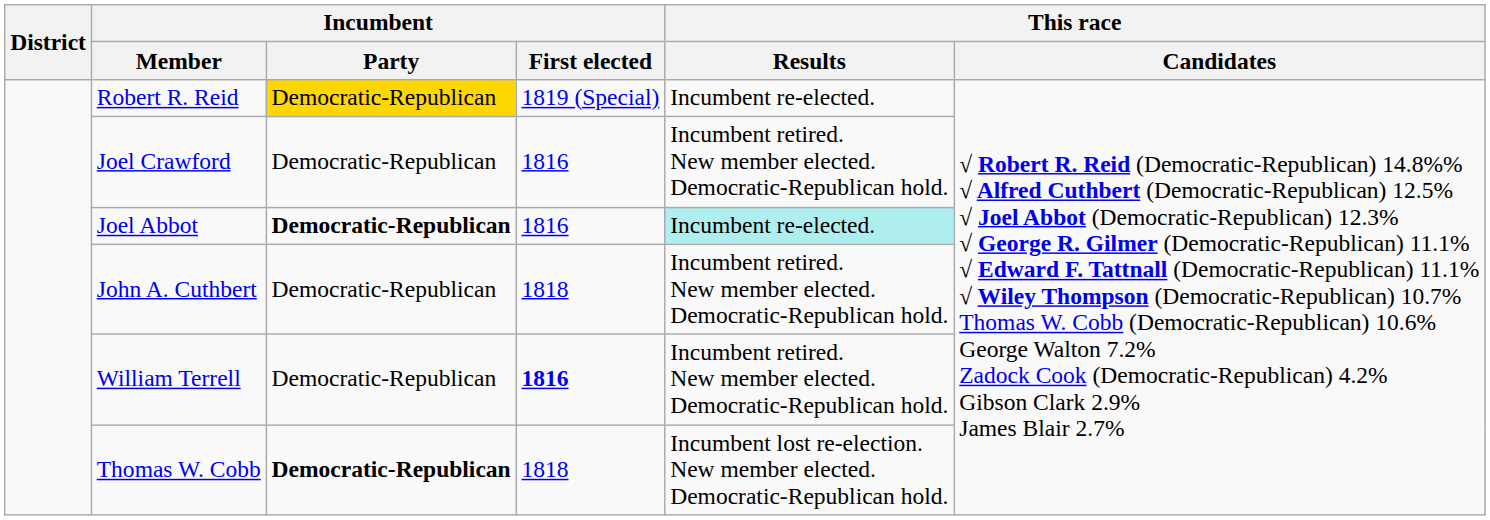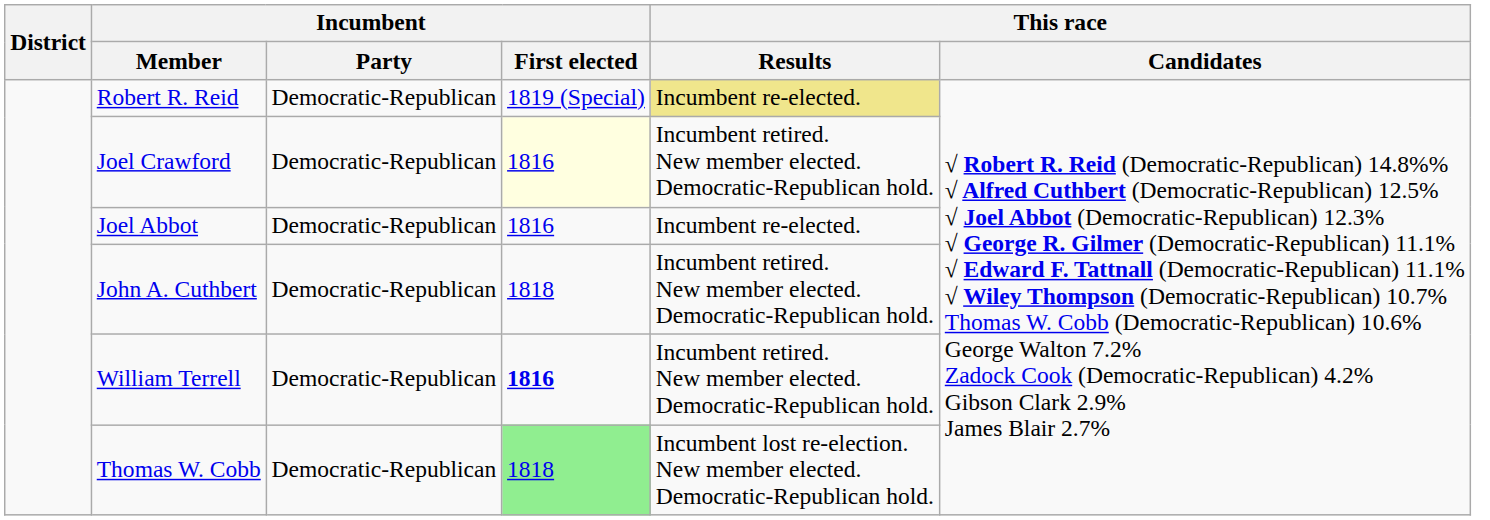(384, 97) gold background -> (384, 97) no background
(773, 97) no background -> (758, 97) khaki background
(545, 161) no background -> (531, 161) lightyellow background
(391, 225) bold -> (384, 225) normal
(773, 225) paleturquoise background -> (758, 225) no background
(391, 469) bold -> (384, 469) normal
(545, 469) no background -> (531, 469) lightgreen background
